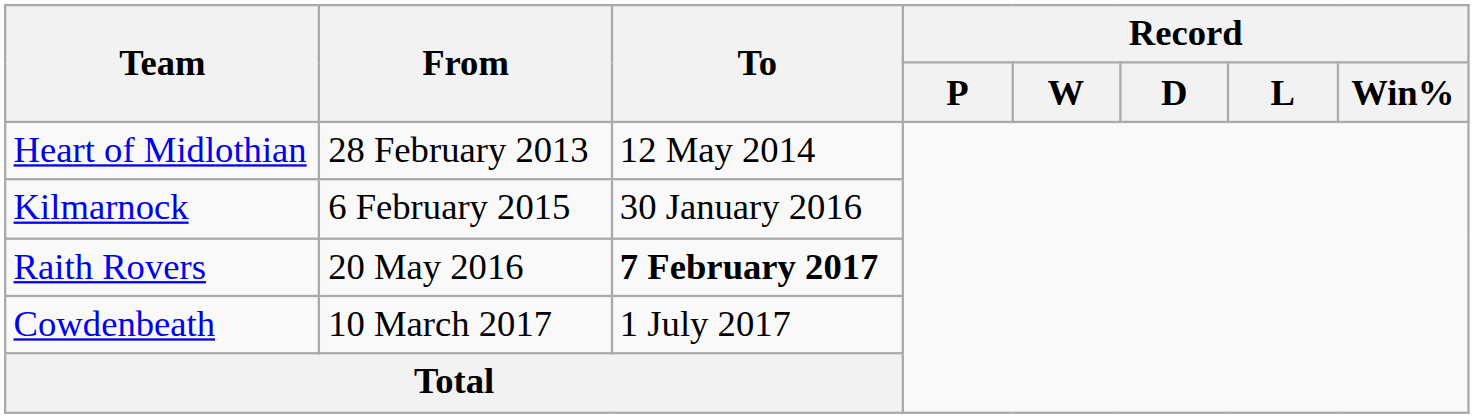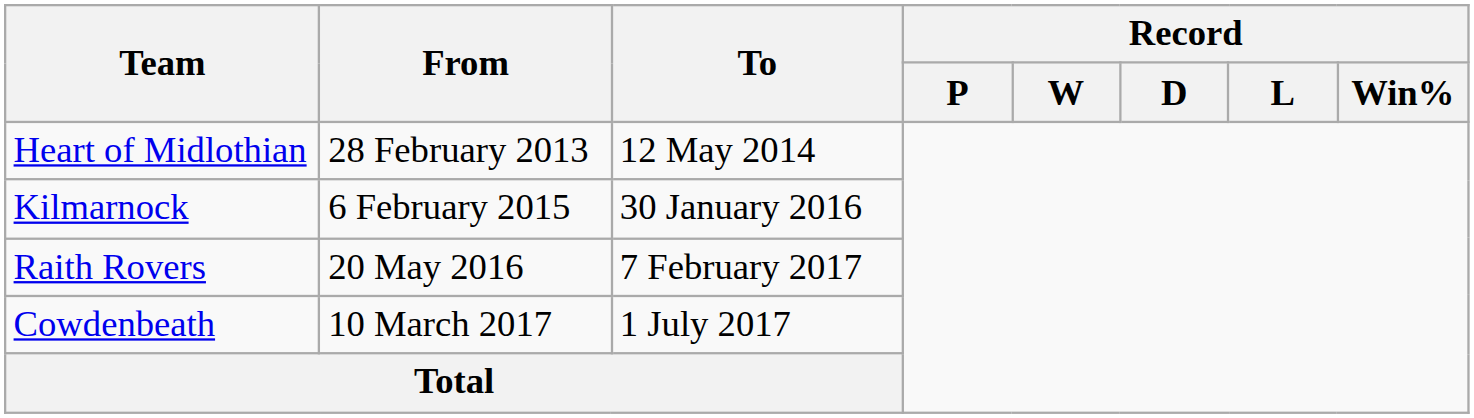(749, 265) bold -> (741, 265) normal
